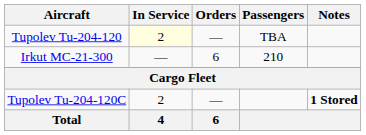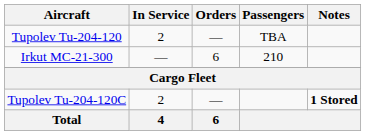(161, 36) lightyellow background -> (161, 36) no background
